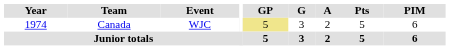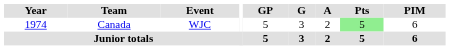(265, 24) khaki background -> (265, 24) no background
(362, 24) no background -> (362, 24) lightgreen background
